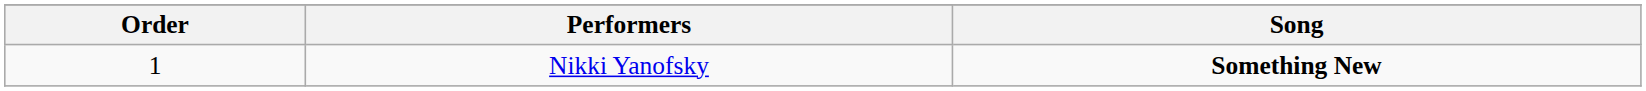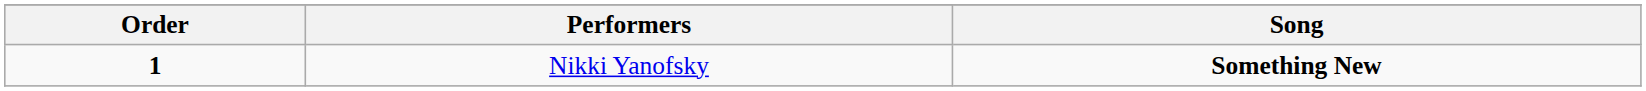(155, 65) normal -> (155, 65) bold
